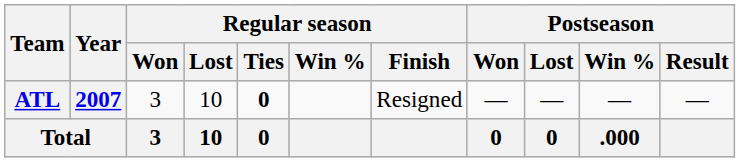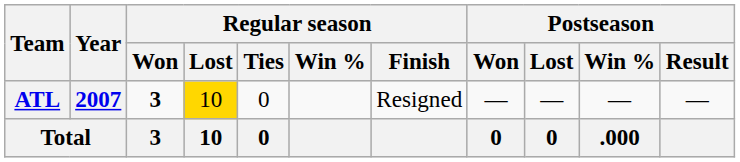(155, 99) normal -> (155, 99) bold
(211, 99) no background -> (211, 99) gold background
(264, 99) bold -> (264, 99) normal
